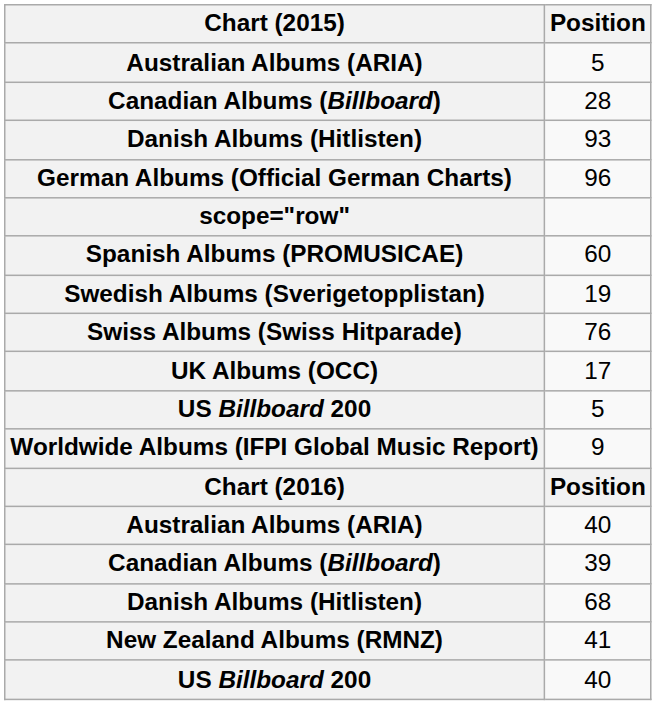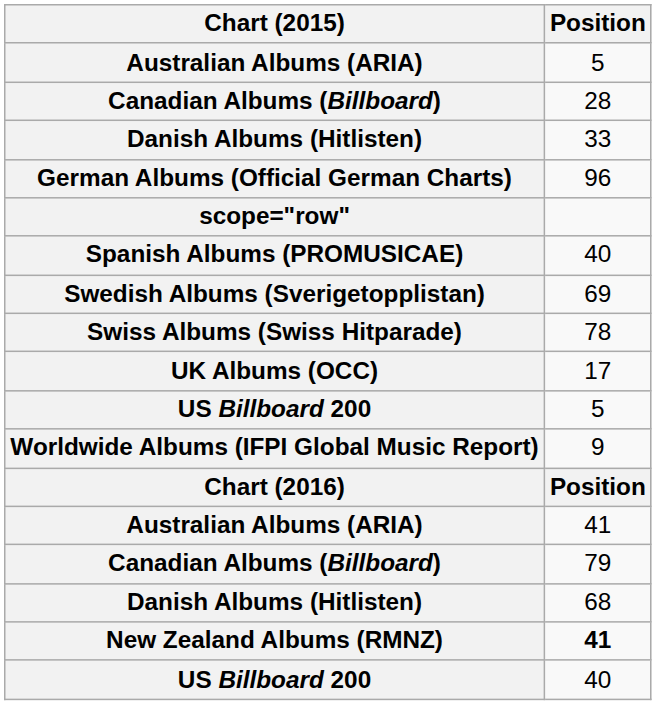(598, 139) 93 -> (598, 139) 33
(598, 255) 60 -> (598, 255) 40
(598, 293) 19 -> (598, 293) 69
(598, 332) 76 -> (598, 332) 78
(598, 525) 40 -> (598, 525) 41
(598, 563) 39 -> (598, 563) 79
(598, 640) normal -> (598, 640) bold
